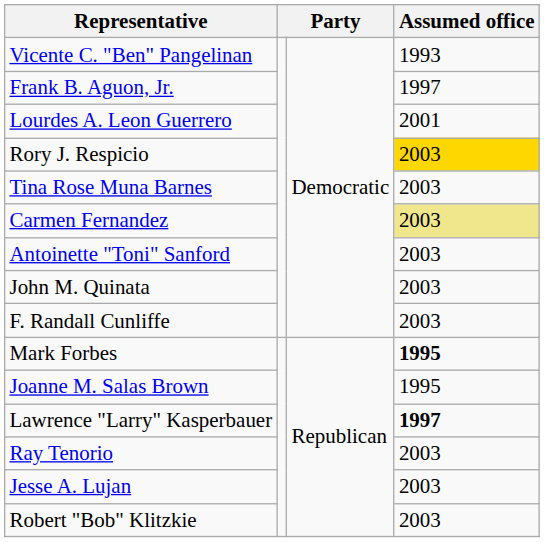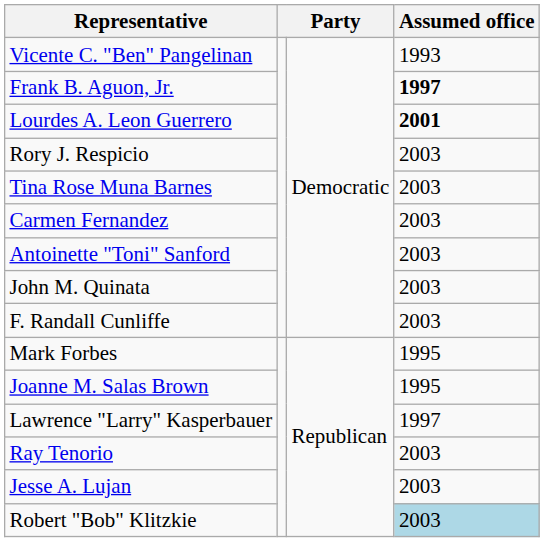(420, 87) normal -> (420, 87) bold
(420, 120) normal -> (420, 120) bold
(420, 154) gold background -> (420, 154) no background
(420, 220) khaki background -> (420, 220) no background
(420, 353) bold -> (420, 353) normal
(420, 420) bold -> (420, 420) normal
(420, 519) no background -> (420, 519) lightblue background
